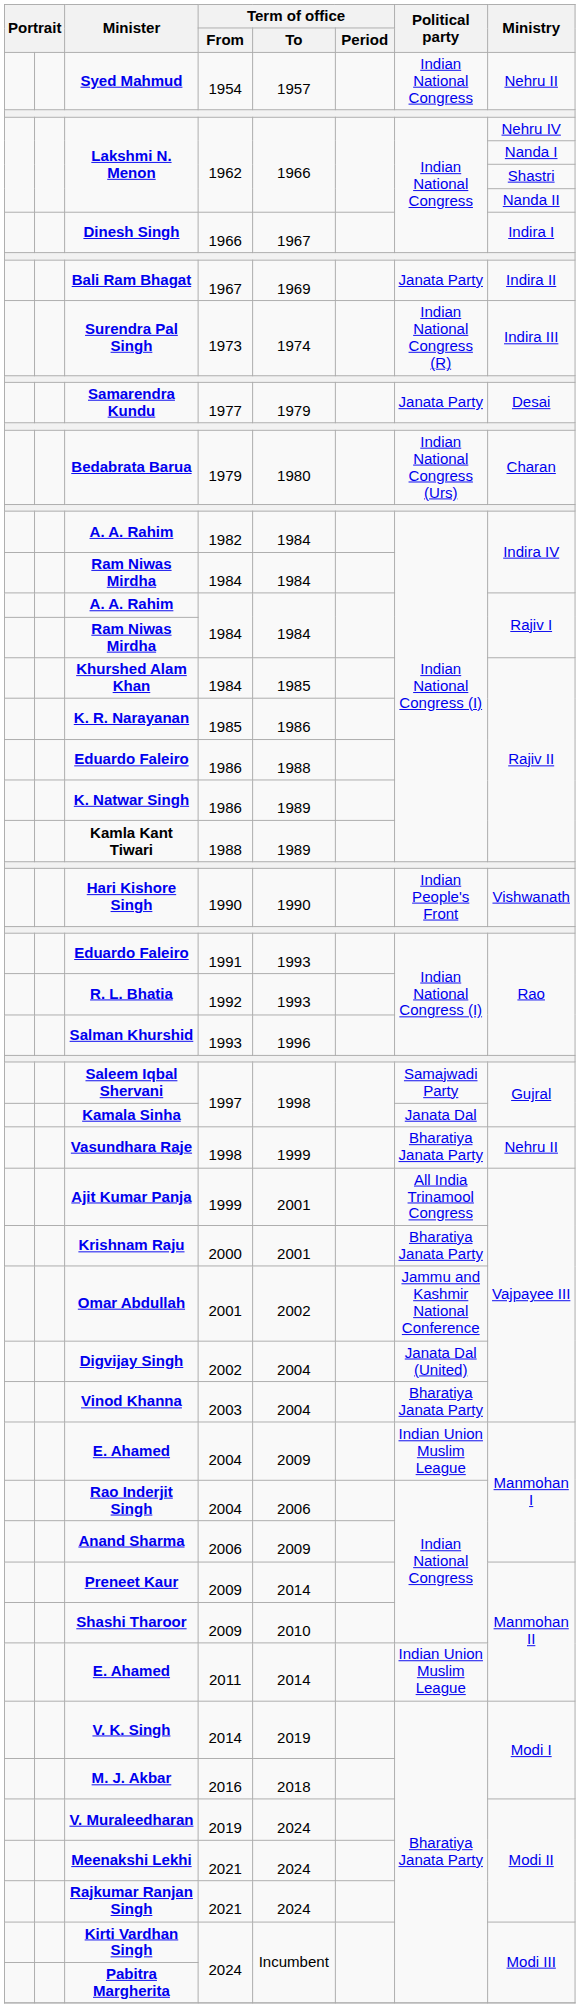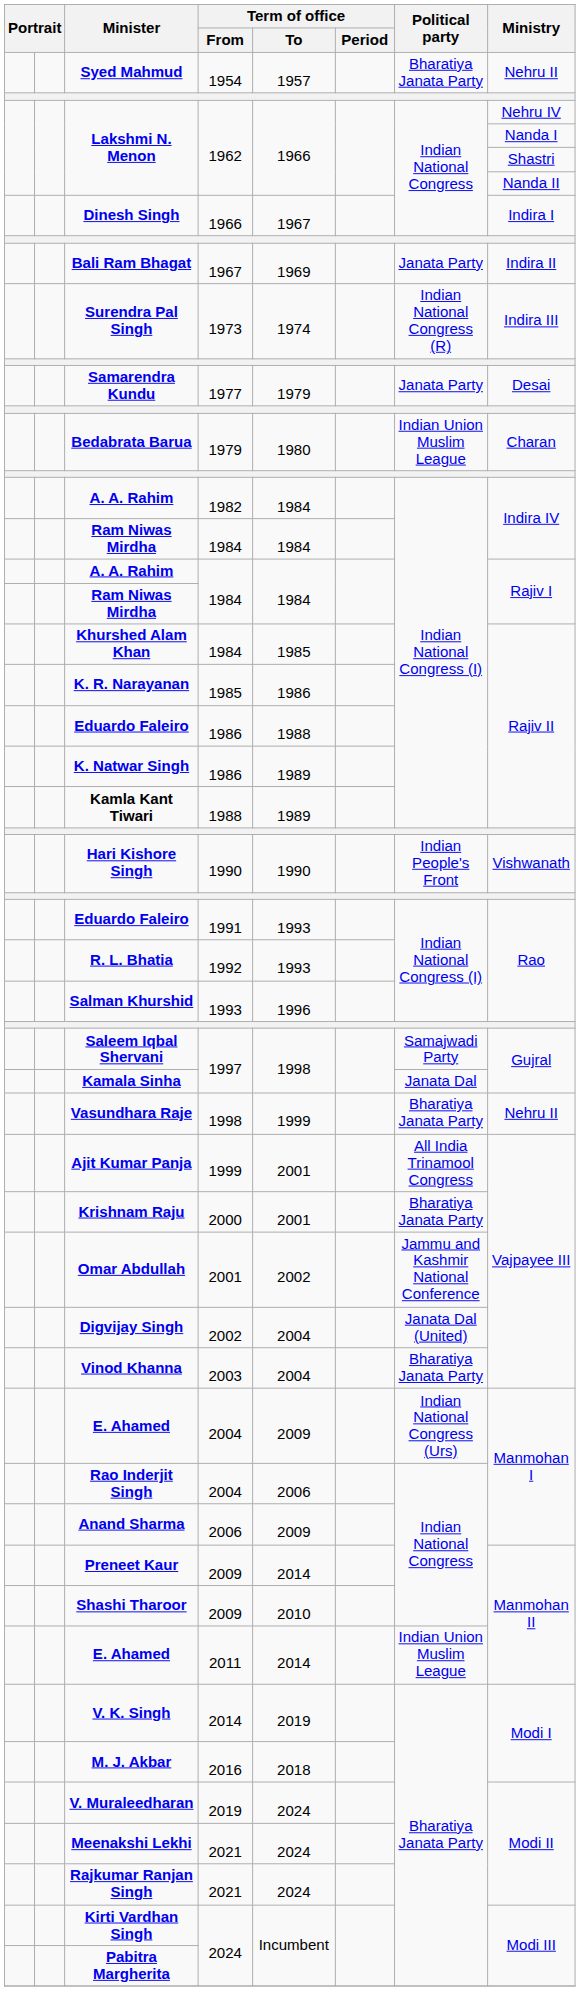(441, 81) Indian National Congress -> (441, 72) Bharatiya Janata Party
(441, 467) Indian National Congress (Urs) -> (441, 441) Indian Union Muslim League
(441, 1451) Indian Union Muslim League -> (441, 1425) Indian National Congress (Urs)
